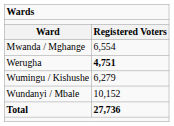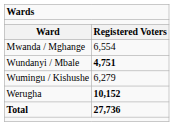(24, 63) Werugha -> (43, 63) Wundanyi / Mbale
(43, 94) Wundanyi / Mbale -> (24, 94) Werugha
(107, 94) normal -> (107, 94) bold
